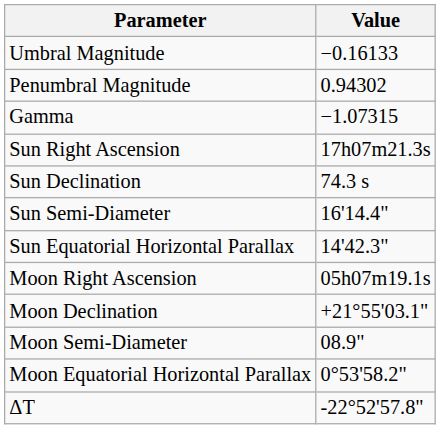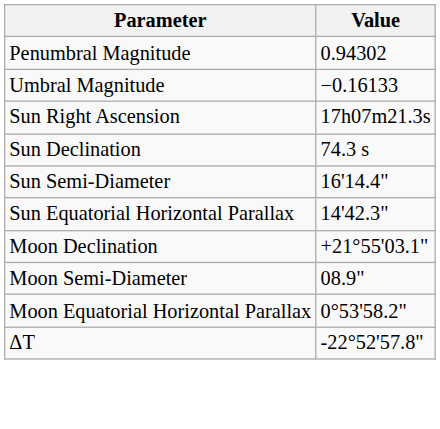rows swapped: (100, 85) <-> (87, 52)
- row: (41, 117)
- row: (103, 278)
